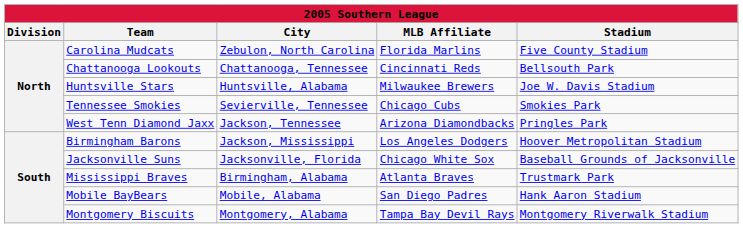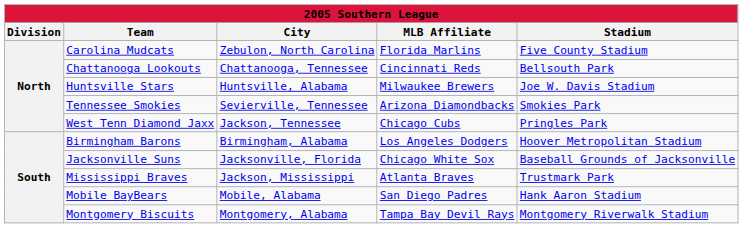(420, 105) Chicago Cubs -> (447, 105) Arizona Diamondbacks
(447, 123) Arizona Diamondbacks -> (420, 123) Chicago Cubs
(287, 141) Jackson, Mississippi -> (284, 141) Birmingham, Alabama
(284, 178) Birmingham, Alabama -> (287, 178) Jackson, Mississippi
